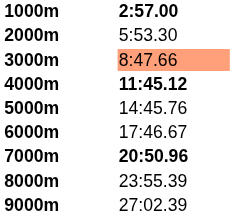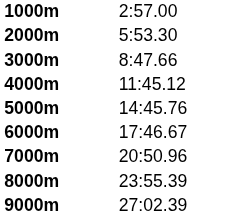(149, 11) bold -> (148, 11) normal
(148, 59) lightsalmon background -> (148, 59) no background
(153, 84) bold -> (152, 84) normal
(153, 156) bold -> (153, 156) normal
